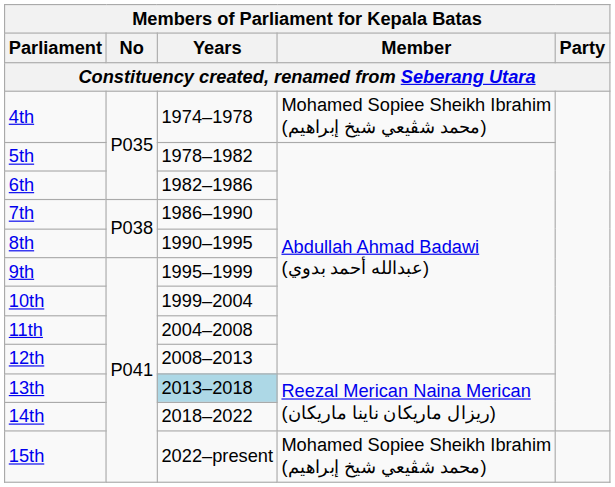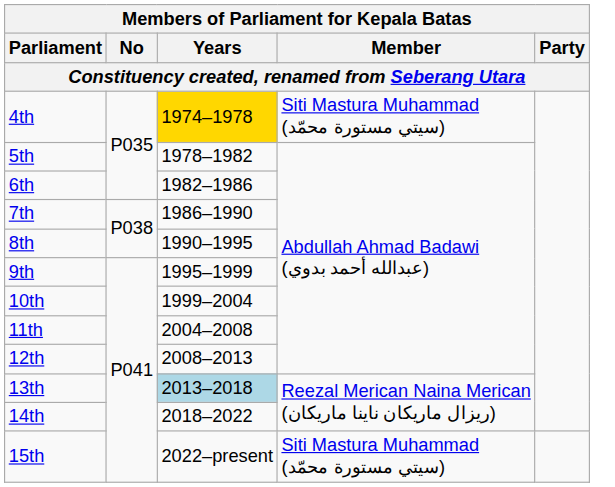(207, 116) no background -> (207, 116) gold background
(416, 116) Mohamed Sopiee Sheikh Ibrahim (محمد شڤيعي شيخ إبراهيم) -> (380, 116) Siti Mastura Muhammad (سيتي مستورة محمّد)
(416, 456) Mohamed Sopiee Sheikh Ibrahim (محمد شڤيعي شيخ إبراهيم) -> (380, 456) Siti Mastura Muhammad (سيتي مستورة محمّد)
